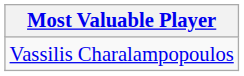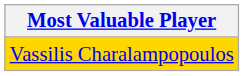(122, 53) no background -> (122, 53) gold background
